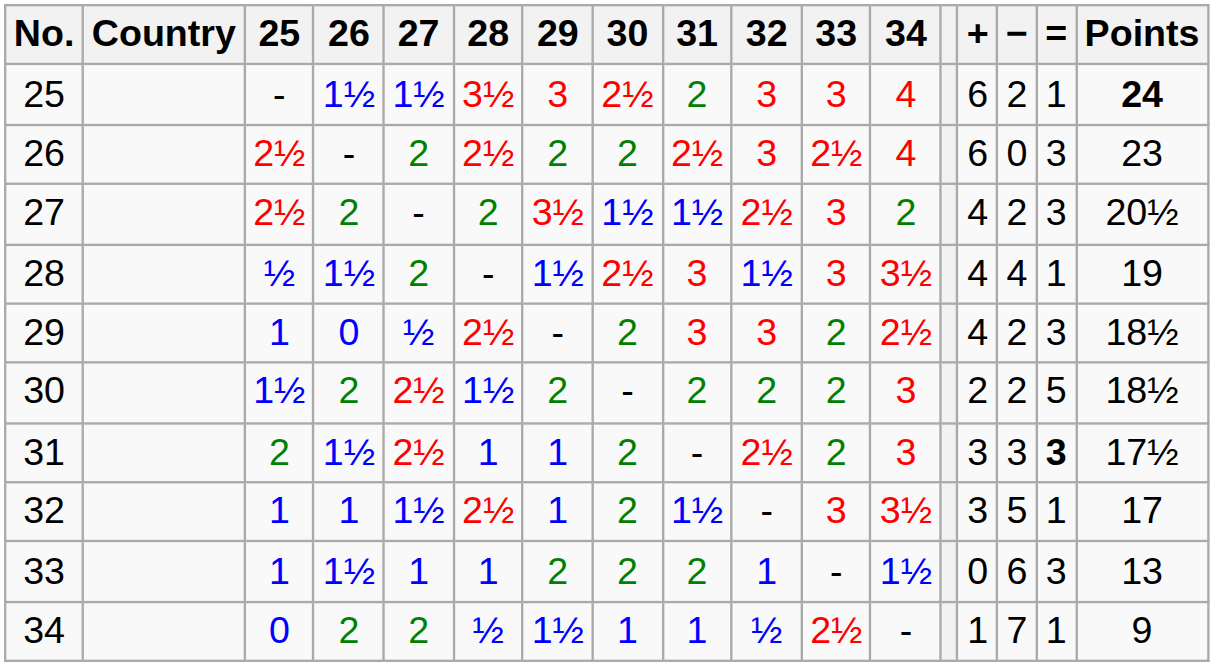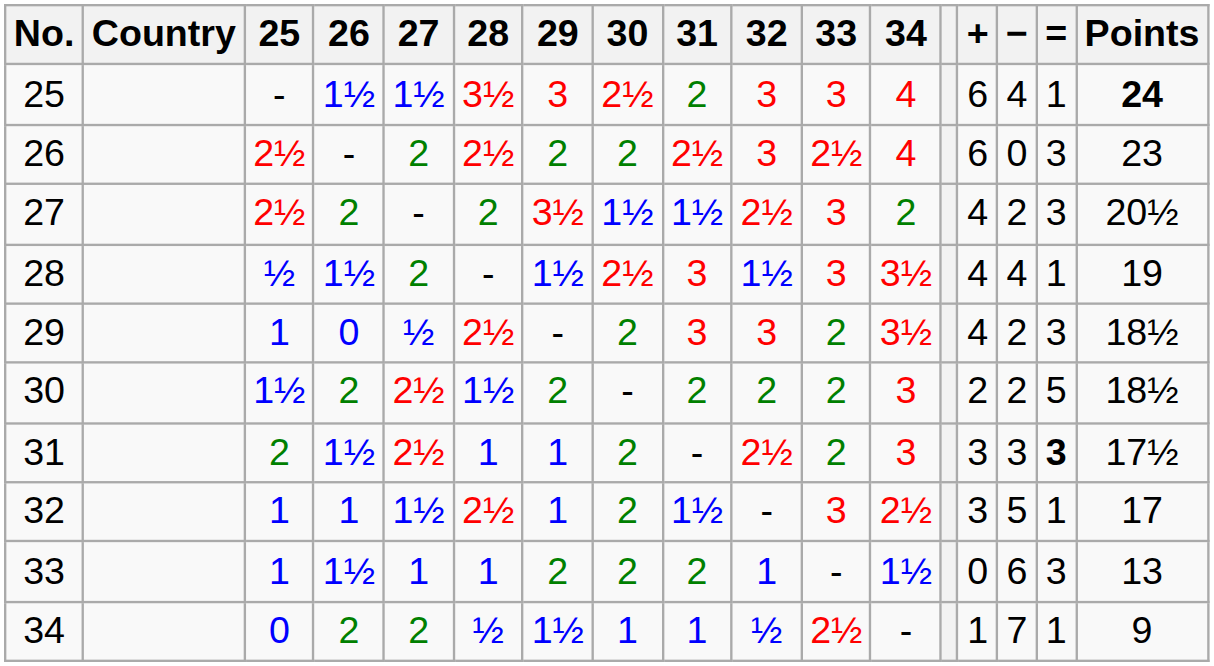(1017, 93) 2 -> (1017, 93) 4
(906, 332) 2½ -> (906, 332) 3½
(906, 511) 3½ -> (906, 511) 2½
